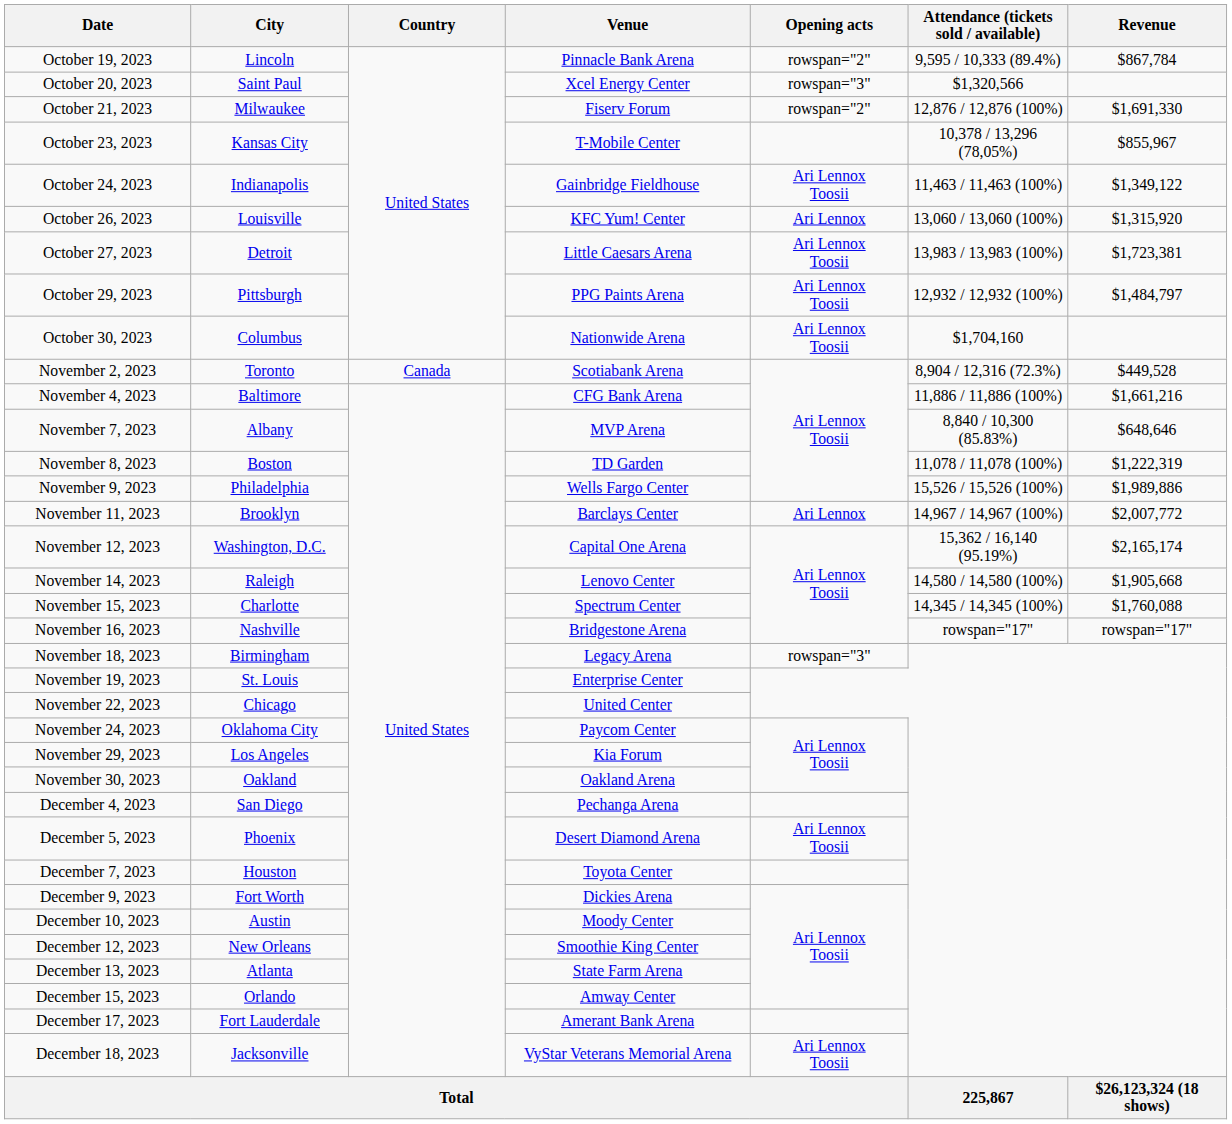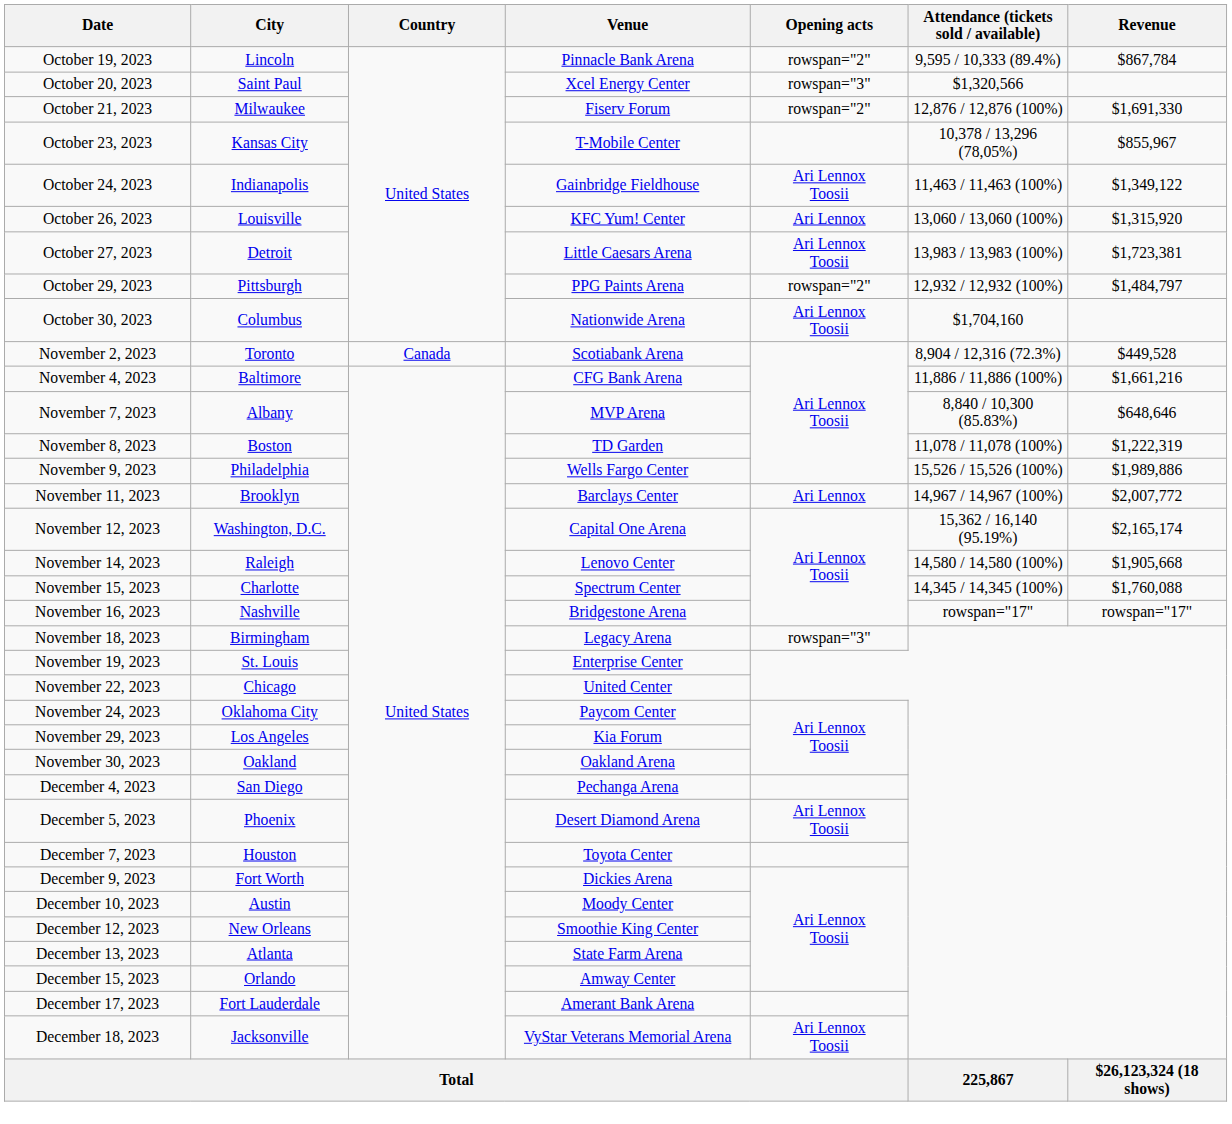(829, 295) Ari Lennox Toosii -> (829, 286) rowspan="2"
